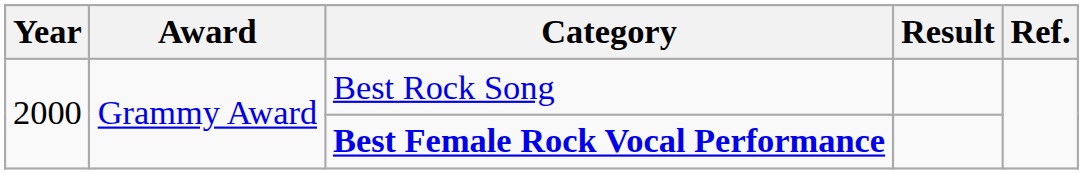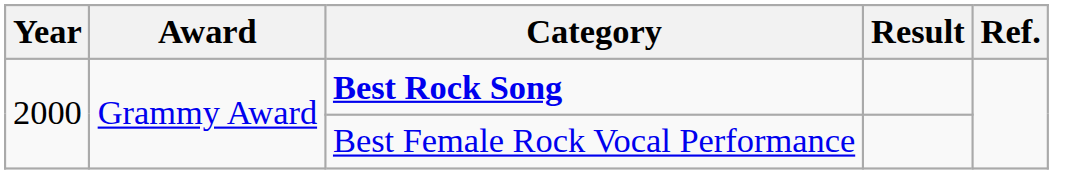(444, 86) normal -> (448, 86) bold
(609, 140) bold -> (594, 140) normal
